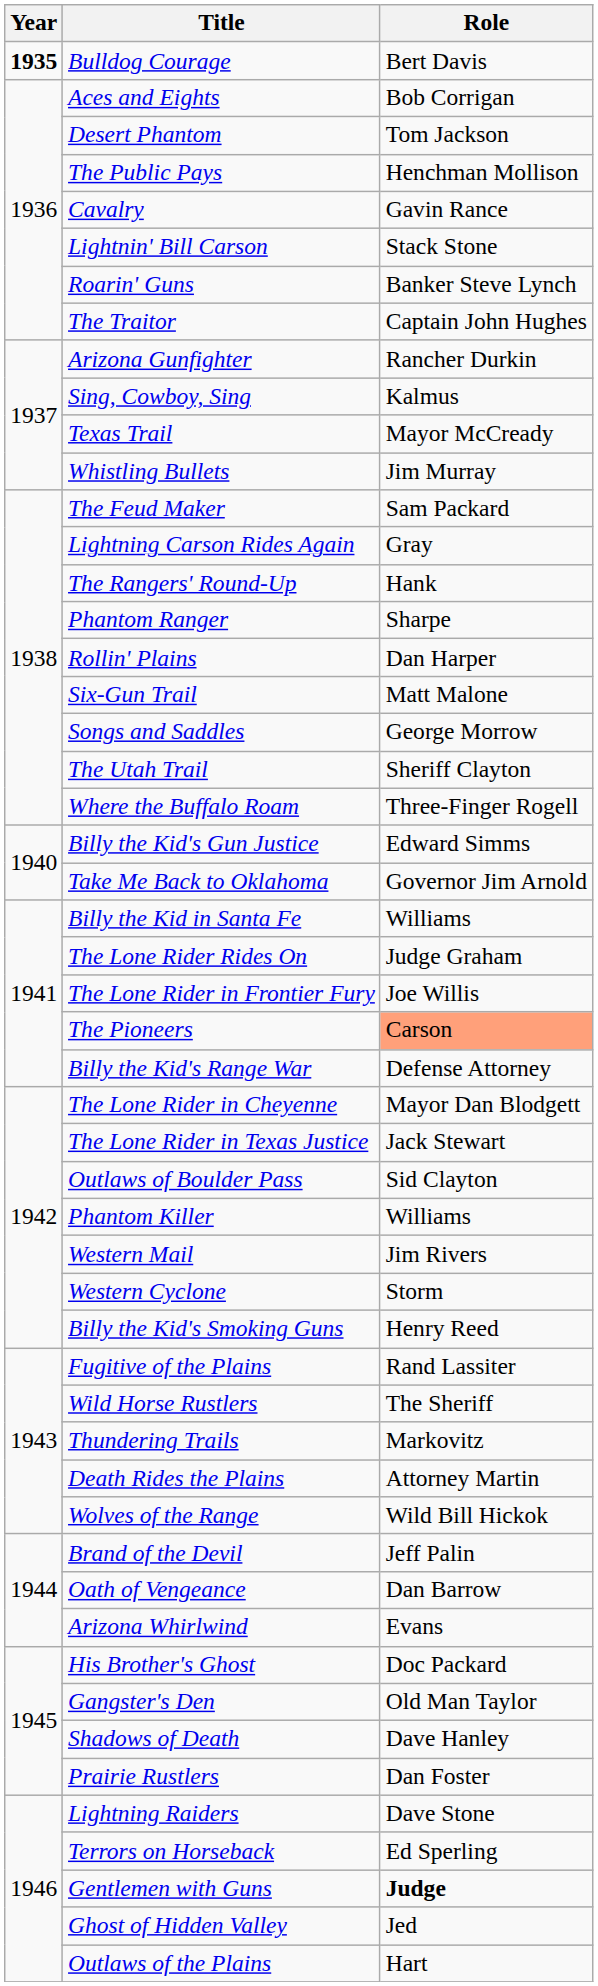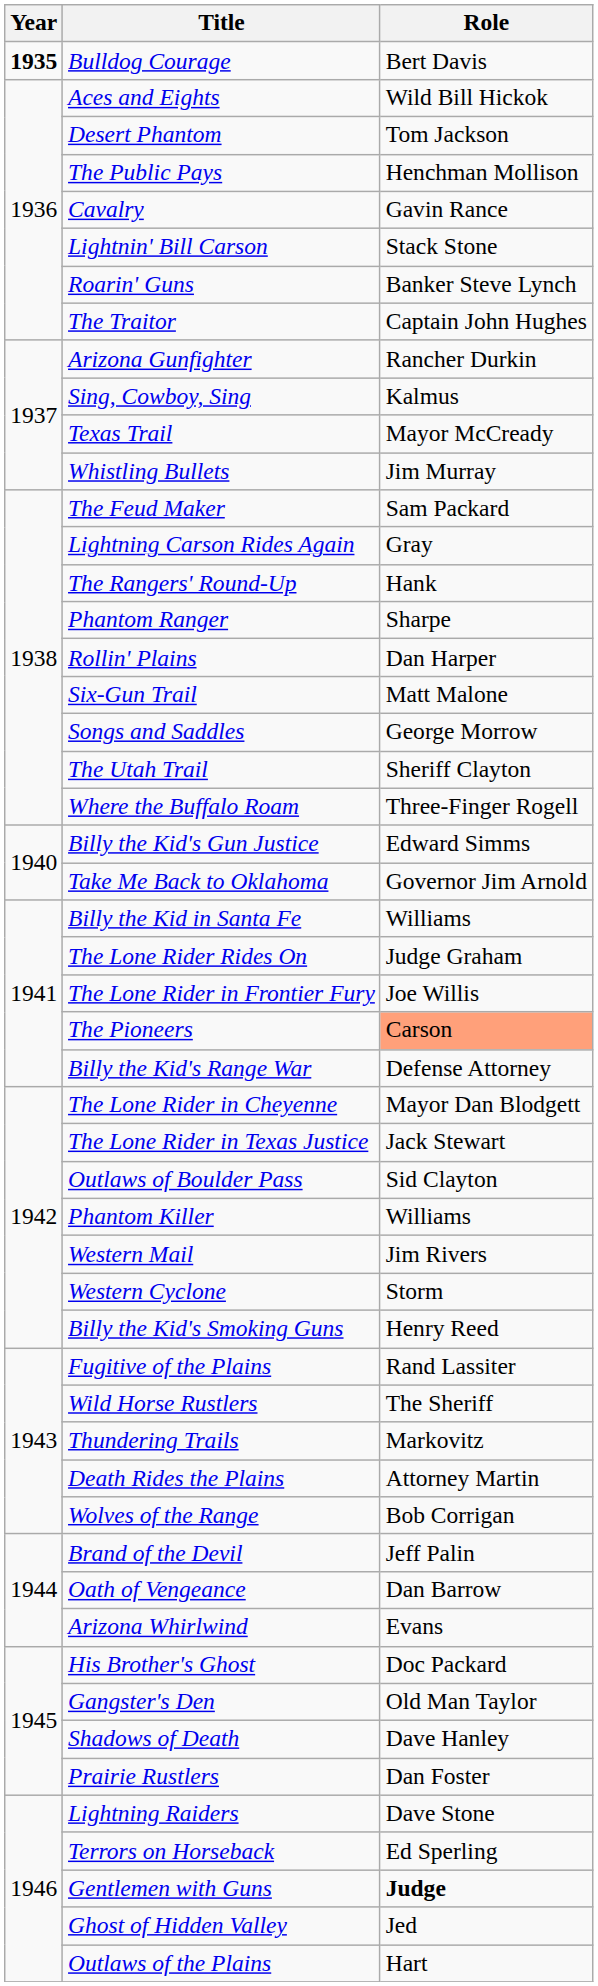(450, 97) Bob Corrigan -> (467, 97) Wild Bill Hickok
(467, 1515) Wild Bill Hickok -> (450, 1515) Bob Corrigan
